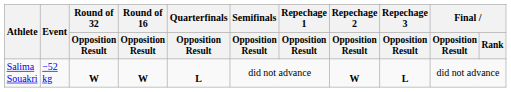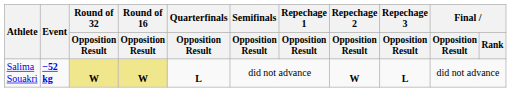(50, 73) normal -> (50, 73) bold
(94, 79) no background -> (94, 79) khaki background
(143, 79) no background -> (143, 79) khaki background
